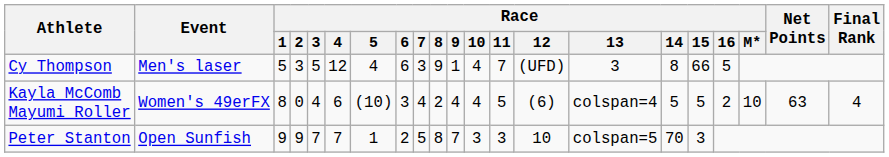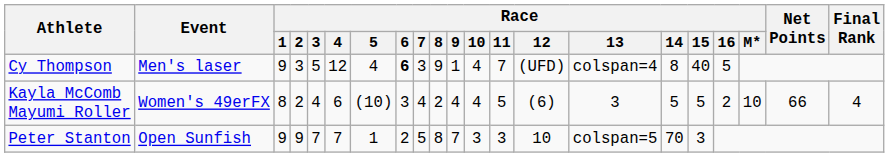(282, 67) 5 -> (282, 67) 9
(405, 67) normal -> (405, 67) bold
(615, 67) 3 -> (615, 67) colspan=4
(701, 67) 66 -> (701, 67) 40
(299, 103) 0 -> (299, 103) 2
(615, 103) colspan=4 -> (615, 103) 3
(797, 103) 63 -> (797, 103) 66
